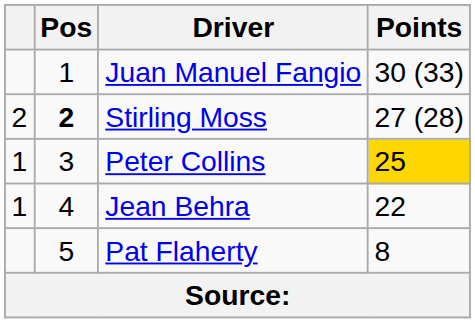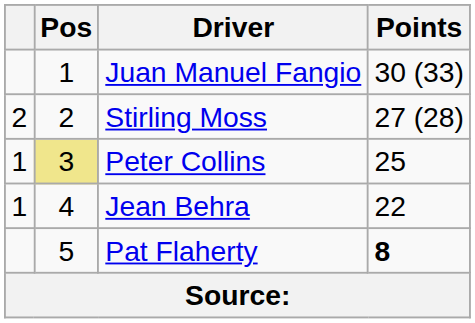(66, 117) bold -> (66, 117) normal
(66, 162) no background -> (66, 162) khaki background
(390, 162) gold background -> (390, 162) no background
(382, 251) normal -> (382, 251) bold
